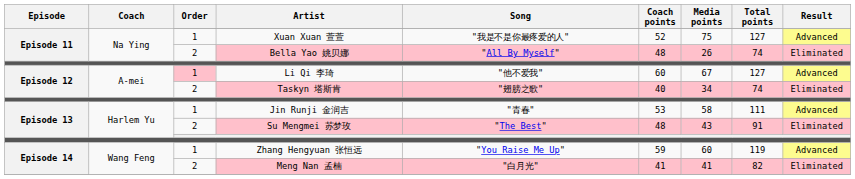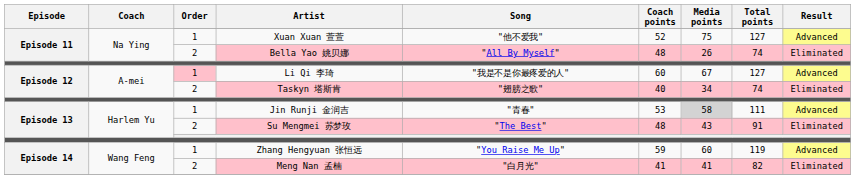(521, 36) "我是不是你最疼爱的人" -> (521, 36) "他不爱我"
(521, 73) "他不爱我" -> (521, 73) "我是不是你最疼爱的人"
(707, 110) no background -> (707, 110) lightgrey background
